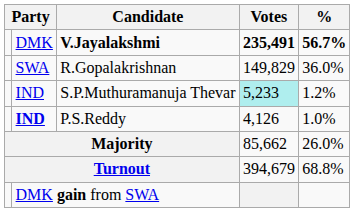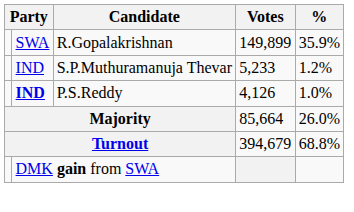- row: (110, 42)
(269, 67) 149,829 -> (265, 42) 149,899
(323, 67) 36.0% -> (319, 42) 35.9%
(261, 93) paleturquoise background -> (257, 67) no background
(265, 144) 85,662 -> (261, 118) 85,664
